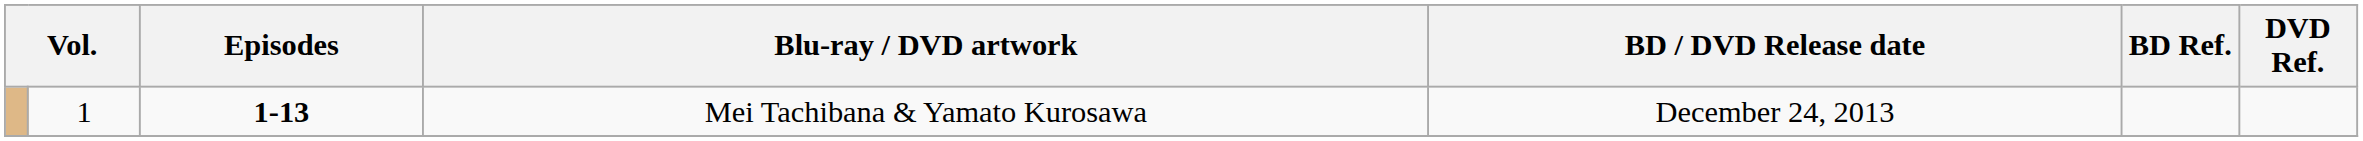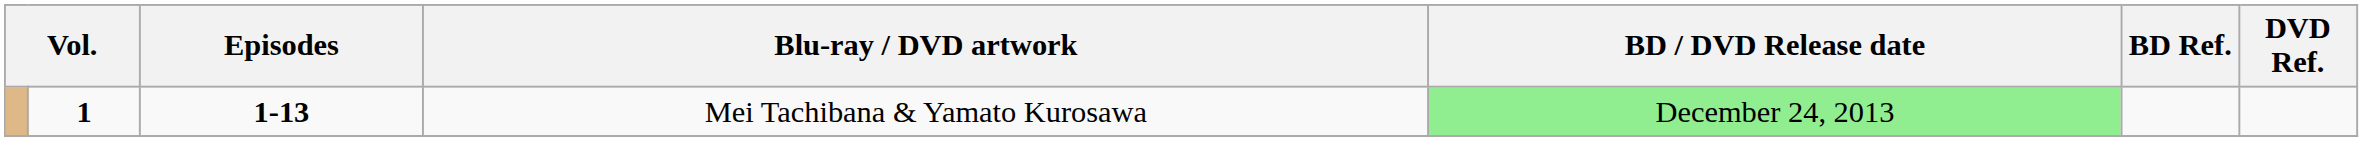(84, 111) normal -> (84, 111) bold
(1775, 111) no background -> (1775, 111) lightgreen background
